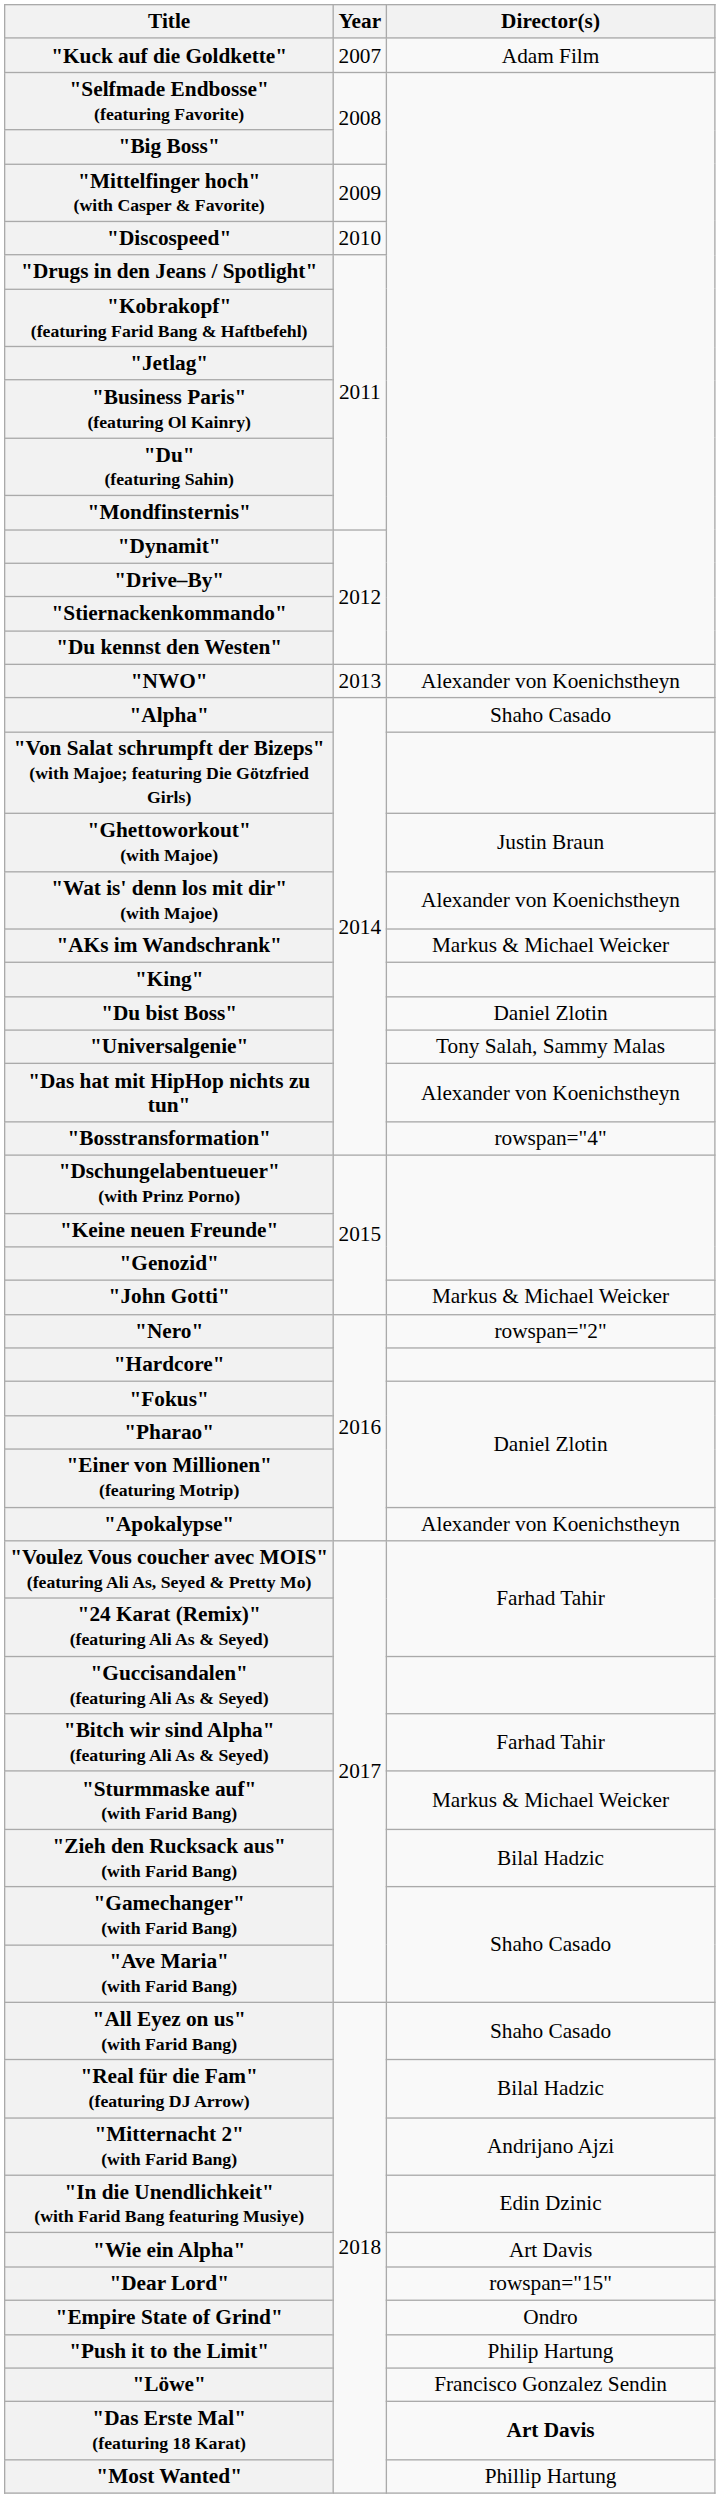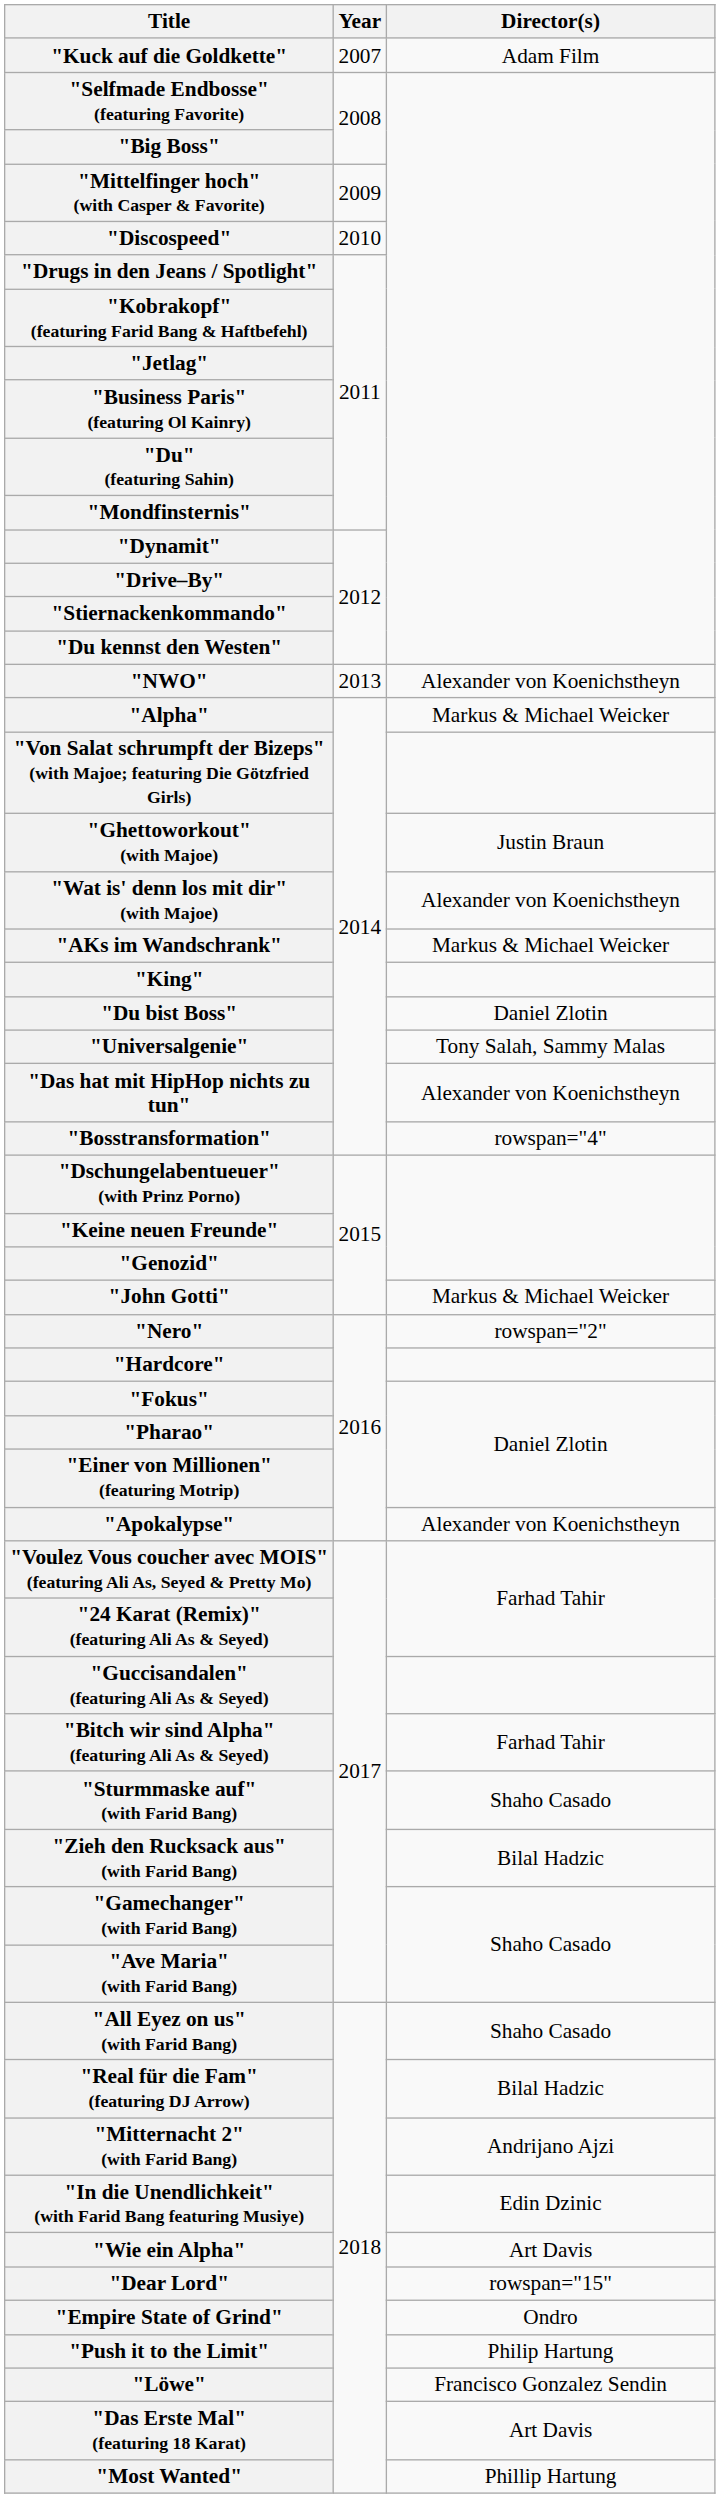(551, 714) Shaho Casado -> (551, 714) Markus & Michael Weicker
(551, 1800) Markus & Michael Weicker -> (551, 1800) Shaho Casado
(551, 2430) bold -> (551, 2430) normal
